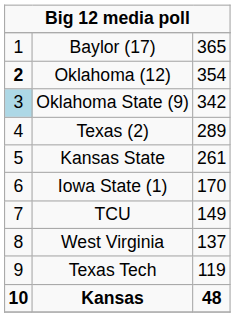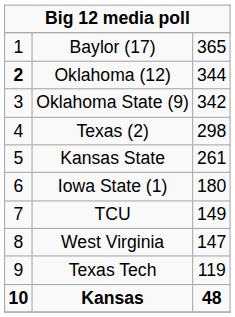(212, 74) 354 -> (212, 74) 344
(18, 102) lightblue background -> (18, 102) no background
(212, 130) 289 -> (212, 130) 298
(212, 186) 170 -> (212, 186) 180
(212, 242) 137 -> (212, 242) 147
